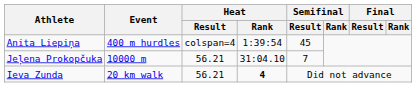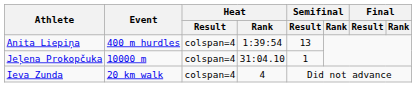(305, 42) 45 -> (305, 42) 13
(210, 58) 56.21 -> (210, 58) colspan=4
(305, 58) 7 -> (305, 58) 1
(210, 74) 56.21 -> (210, 74) colspan=4
(262, 74) bold -> (262, 74) normal
